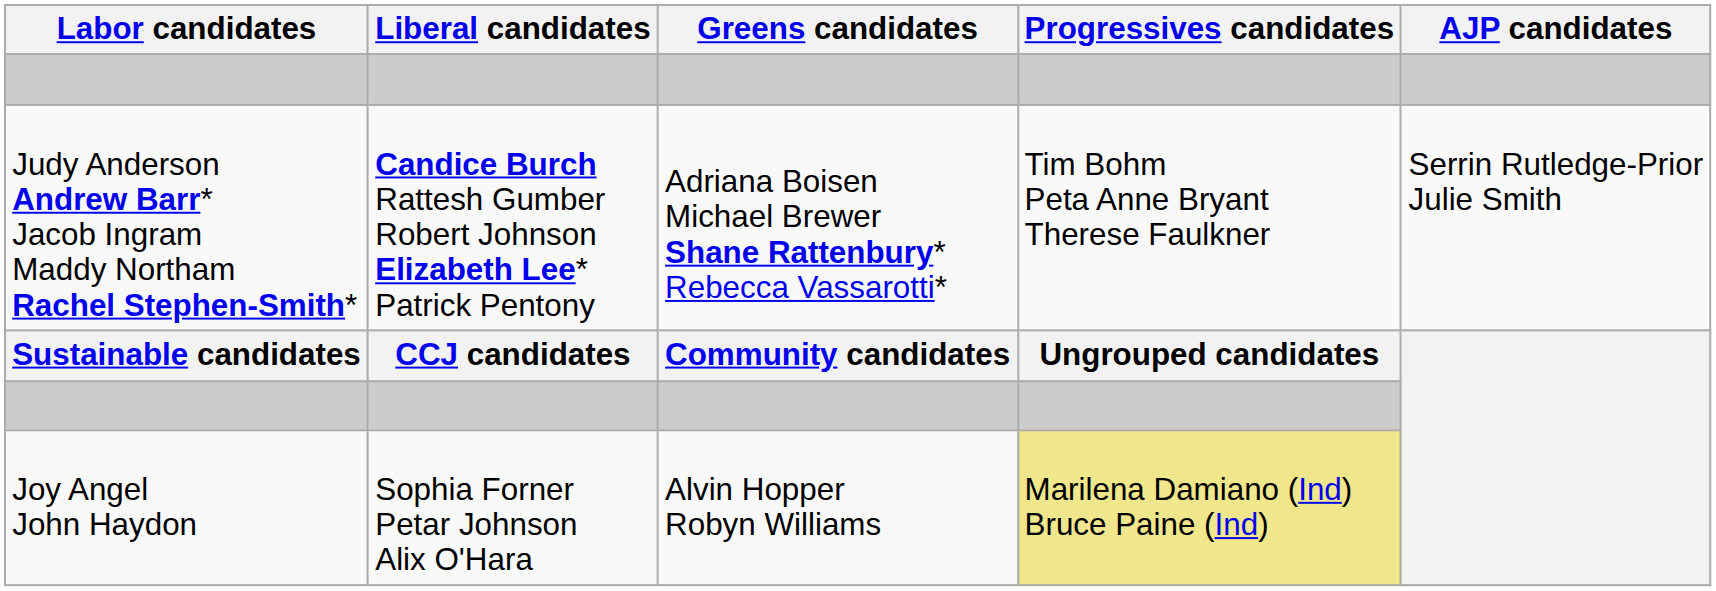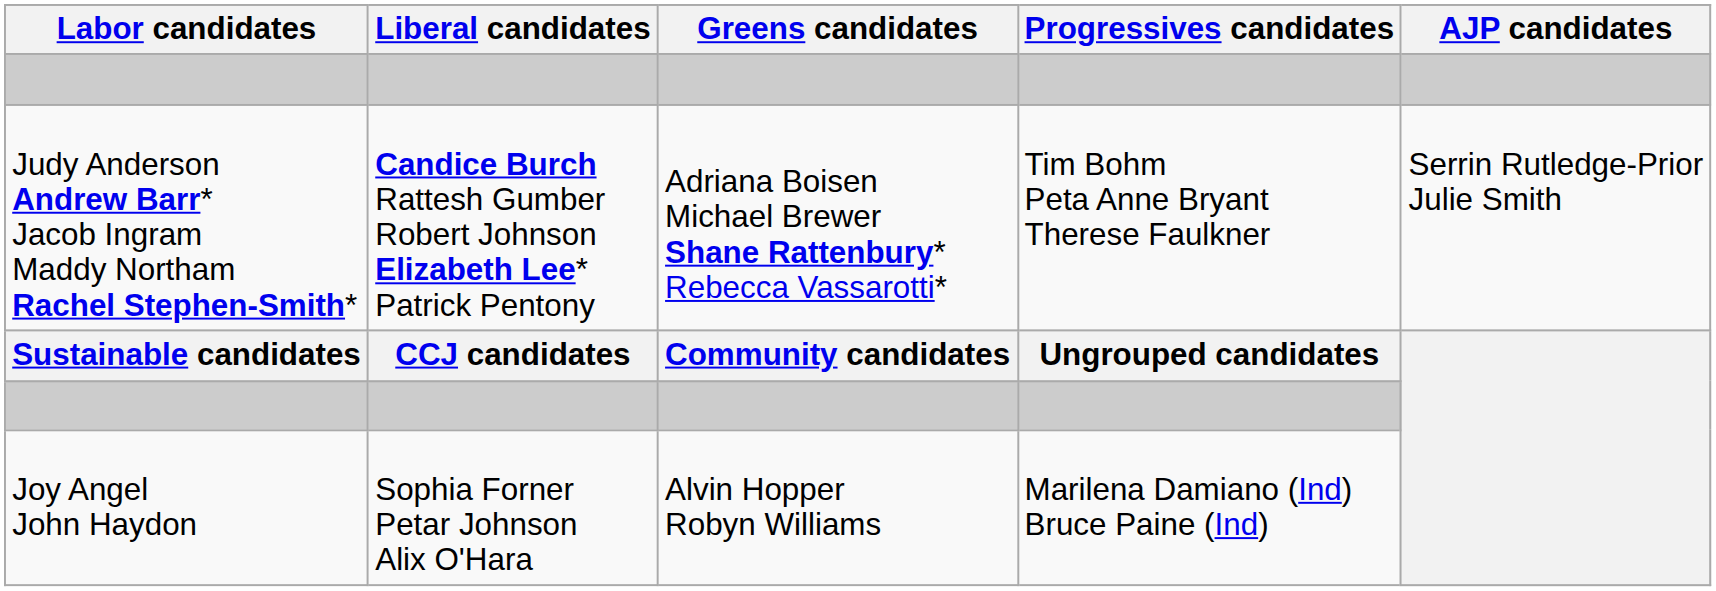(1188, 507) khaki background -> (1188, 507) no background
